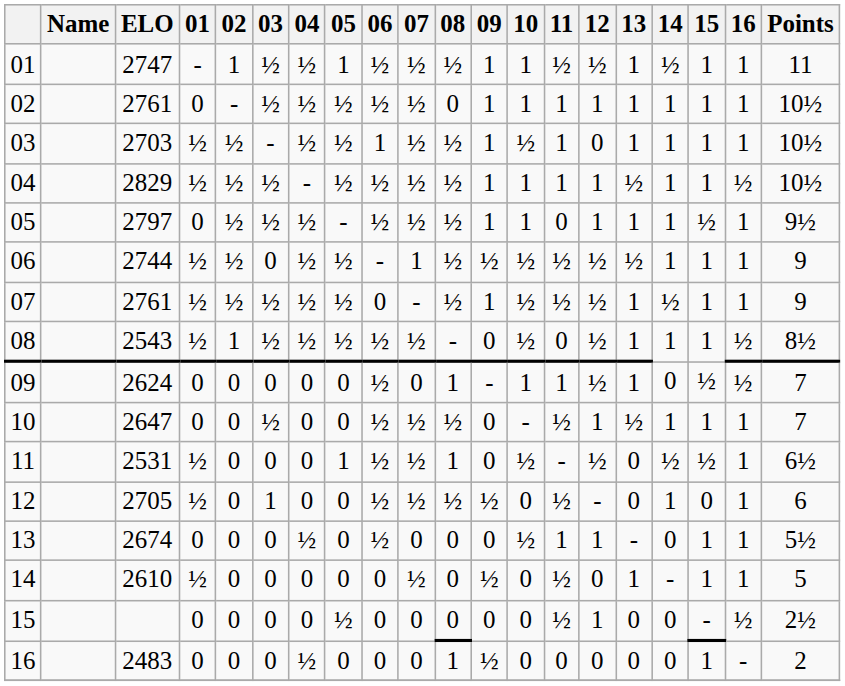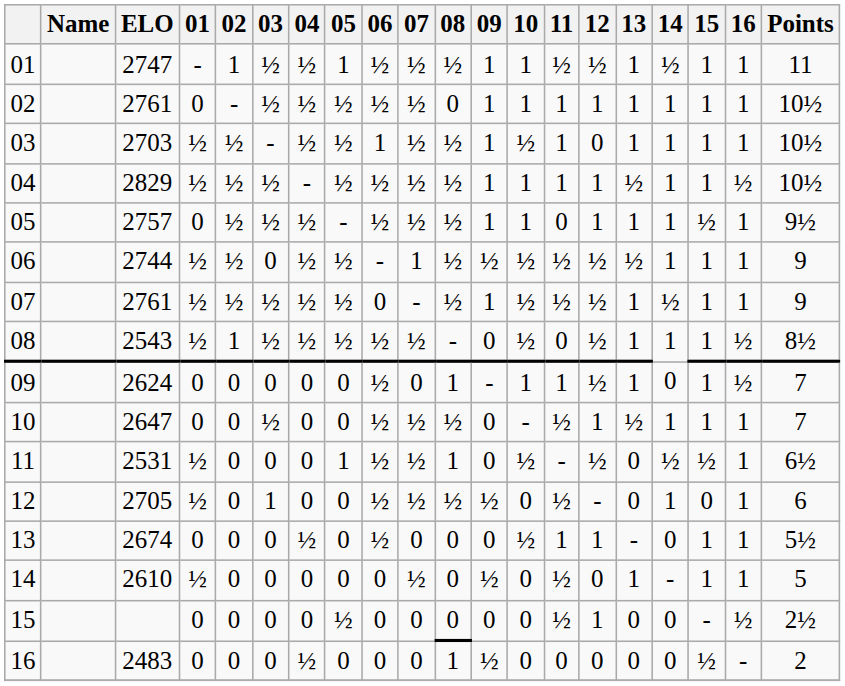(147, 222) 2797 -> (147, 222) 2757
(707, 381) ½ -> (707, 382) 1
(707, 660) 1 -> (707, 660) ½
